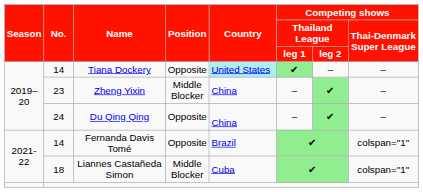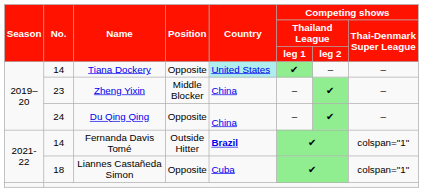(187, 143) Opposite -> (187, 143) Outside Hitter
(224, 143) normal -> (225, 143) bold
(187, 170) Middle Blocker -> (187, 170) Opposite
